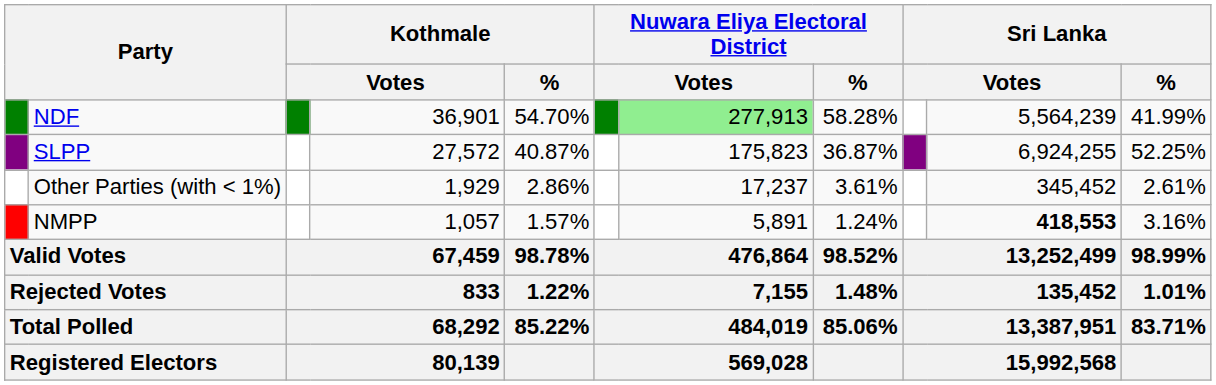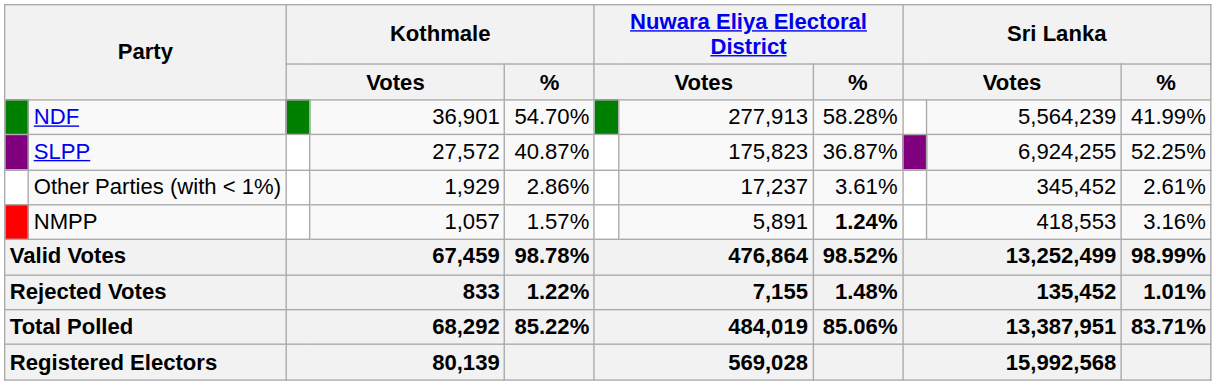(768, 116) lightgreen background -> (768, 116) no background
(866, 221) normal -> (866, 221) bold
(1076, 221) bold -> (1076, 221) normal
